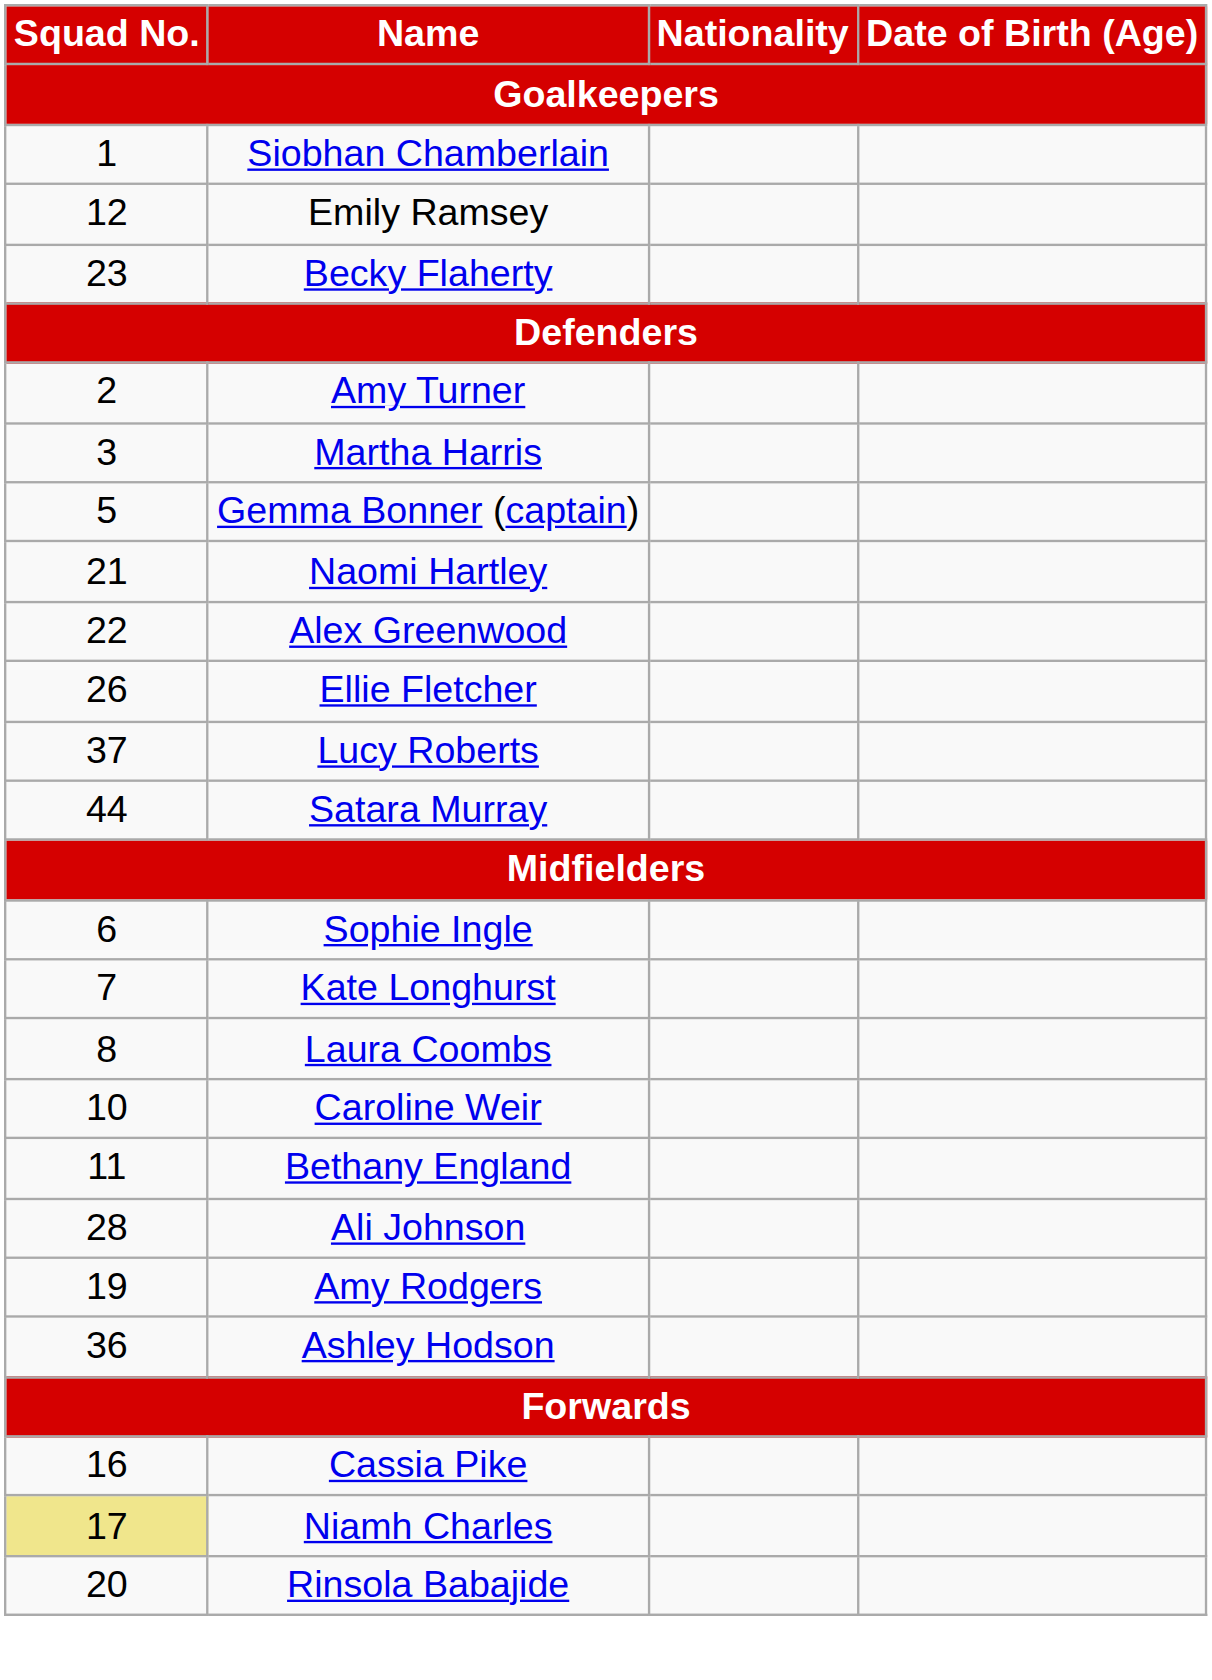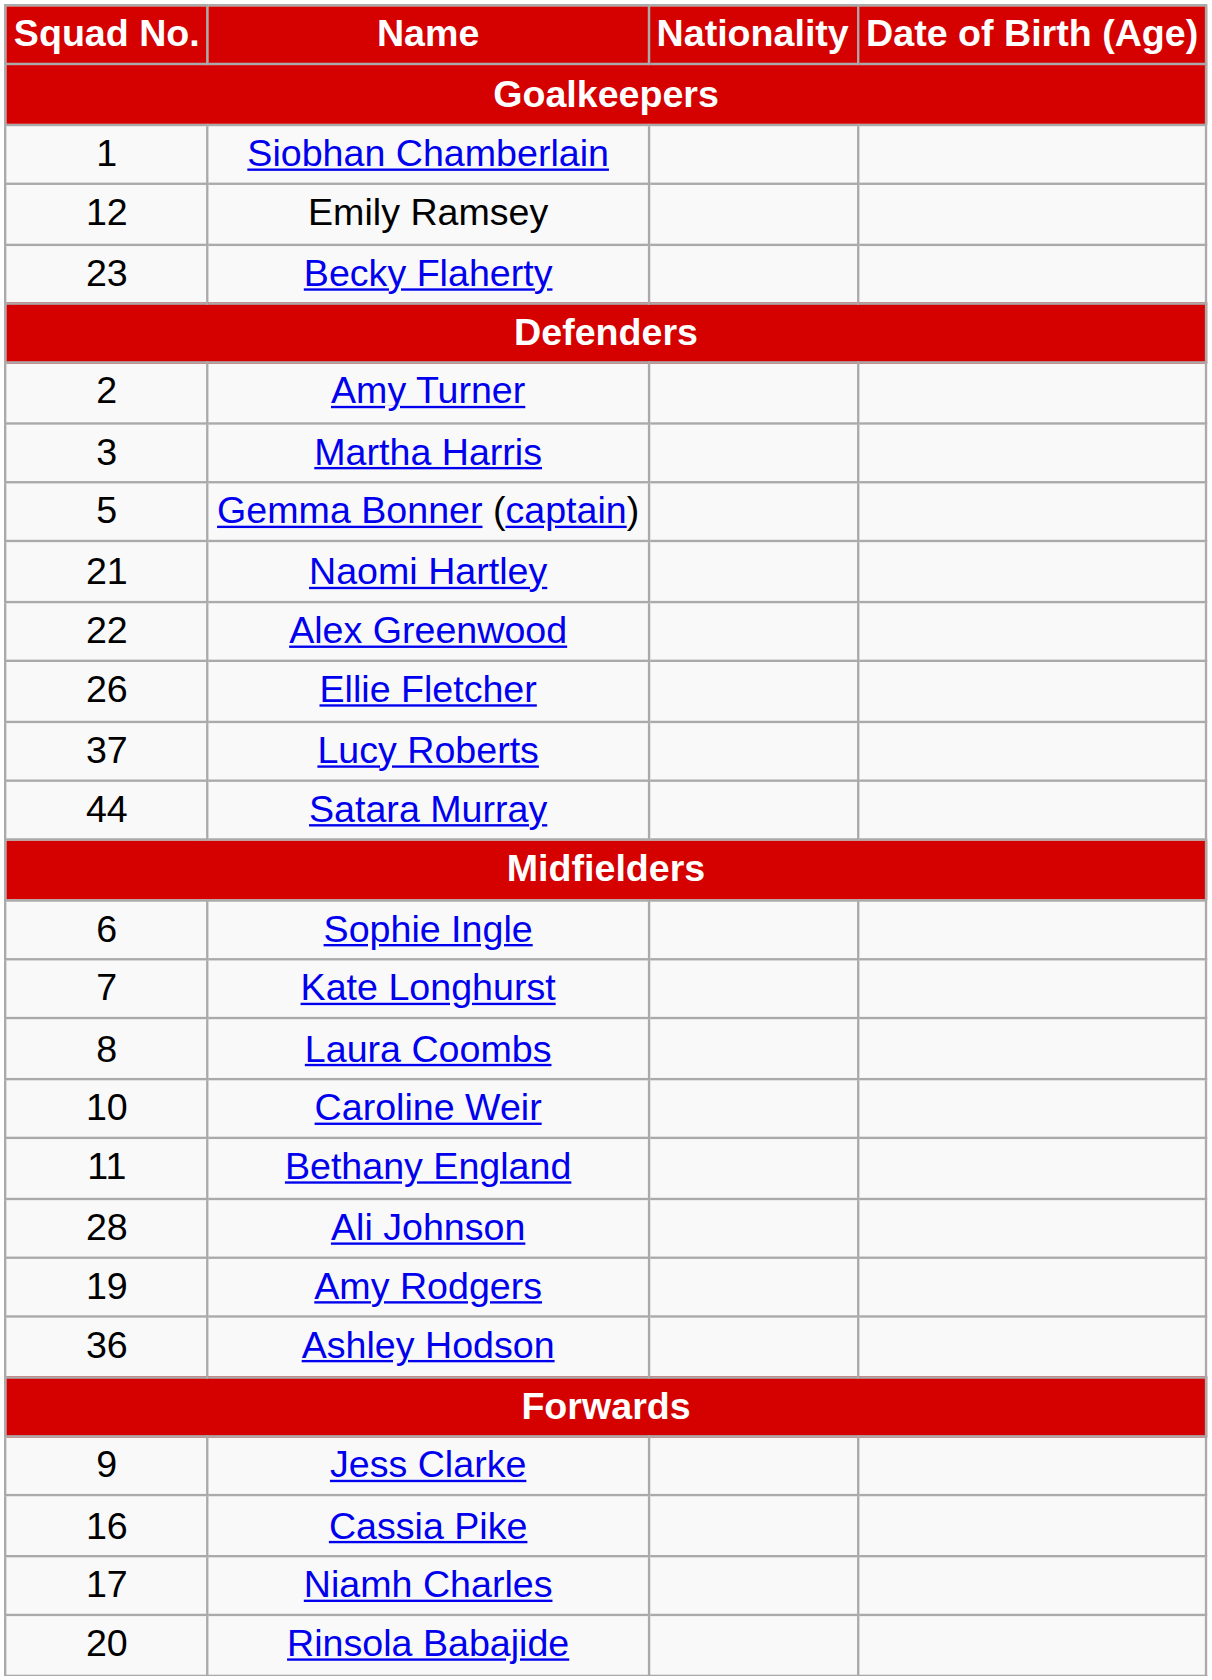+ row: (428, 1465)
(107, 1525) khaki background -> (107, 1584) no background
